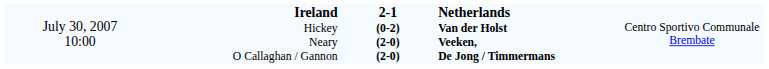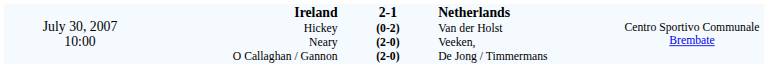(497, 42) bold -> (493, 42) normal
